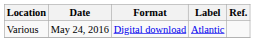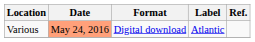(80, 29) no background -> (80, 29) lightsalmon background
